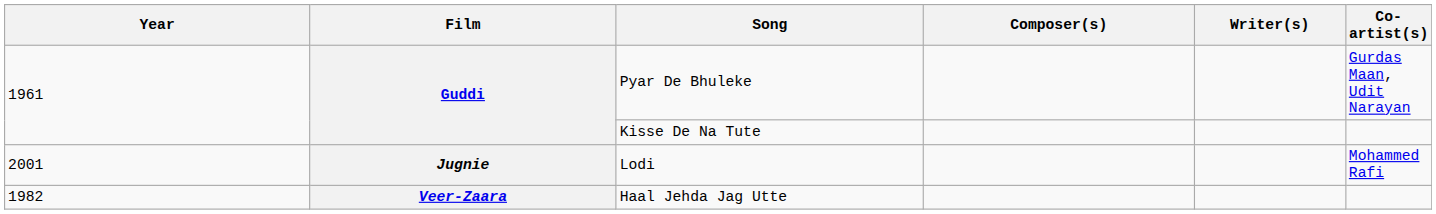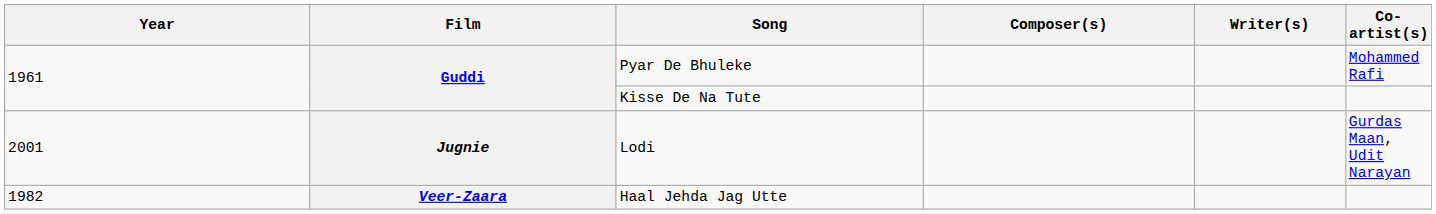(1380, 83) Gurdas Maan, Udit Narayan -> (1384, 66) Mohammed Rafi
(1384, 165) Mohammed Rafi -> (1380, 148) Gurdas Maan, Udit Narayan
